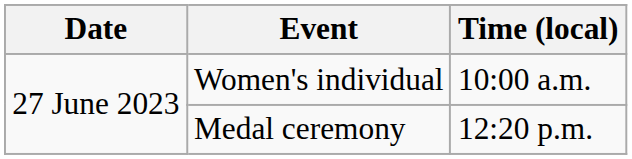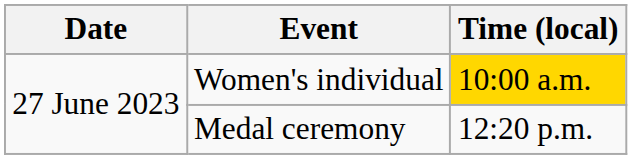(525, 79) no background -> (525, 79) gold background
